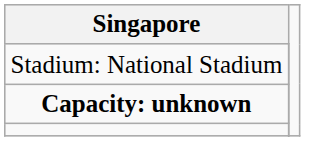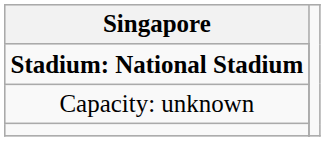(146, 63) normal -> (157, 63) bold
(146, 103) bold -> (157, 103) normal
